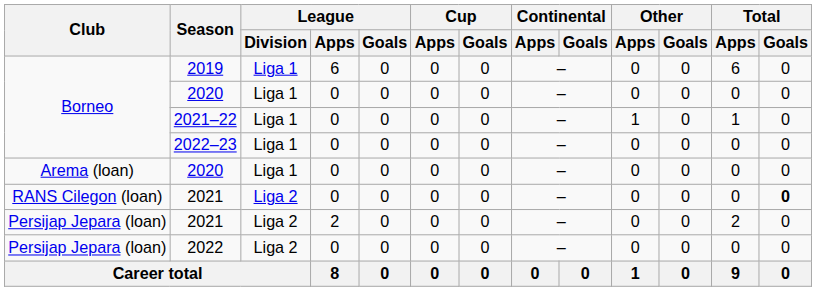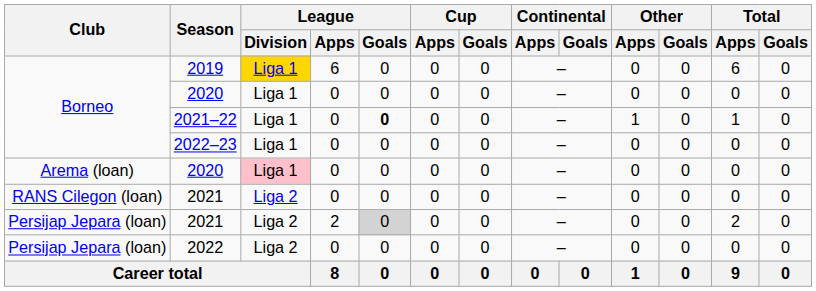(276, 68) no background -> (276, 68) gold background
(385, 119) normal -> (385, 119) bold
(276, 171) no background -> (276, 171) pink background
(786, 196) bold -> (786, 196) normal
(385, 222) no background -> (385, 222) lightgrey background
